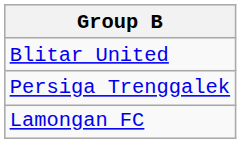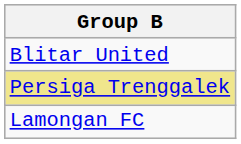(120, 88) no background -> (120, 88) khaki background
